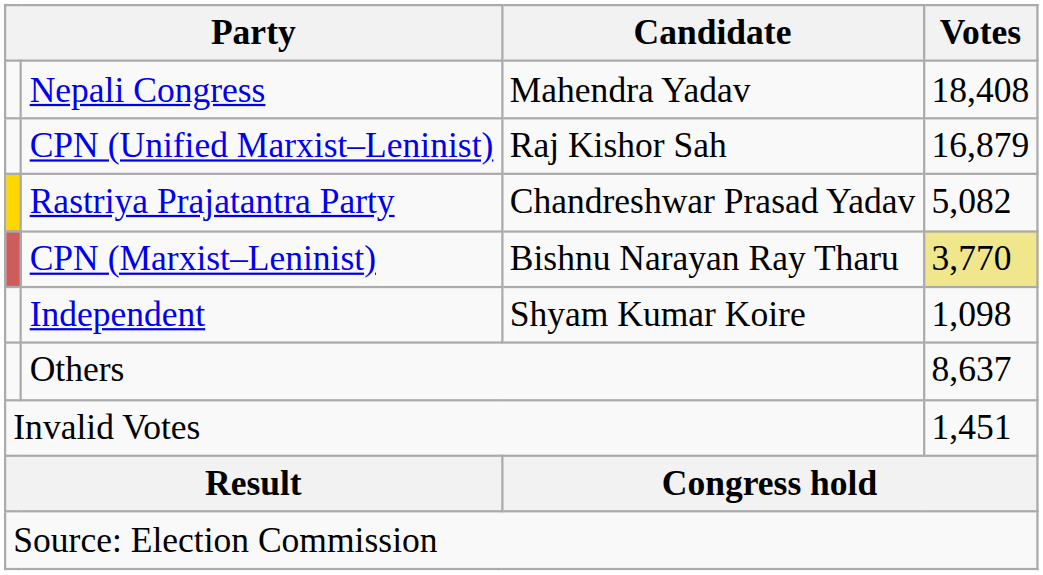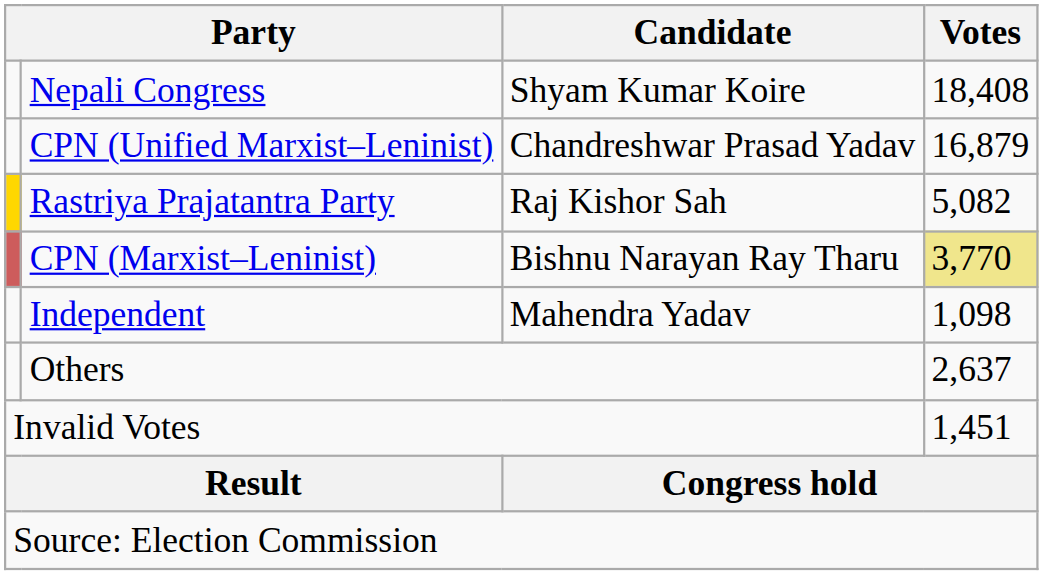(630, 88) Mahendra Yadav -> (658, 88) Shyam Kumar Koire
(618, 145) Raj Kishor Sah -> (712, 145) Chandreshwar Prasad Yadav
(712, 201) Chandreshwar Prasad Yadav -> (618, 201) Raj Kishor Sah
(658, 314) Shyam Kumar Koire -> (630, 314) Mahendra Yadav
(972, 370) 8,637 -> (972, 370) 2,637
